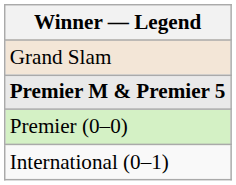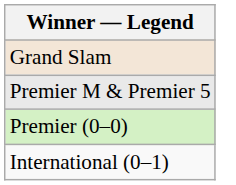(118, 92) bold -> (110, 92) normal
